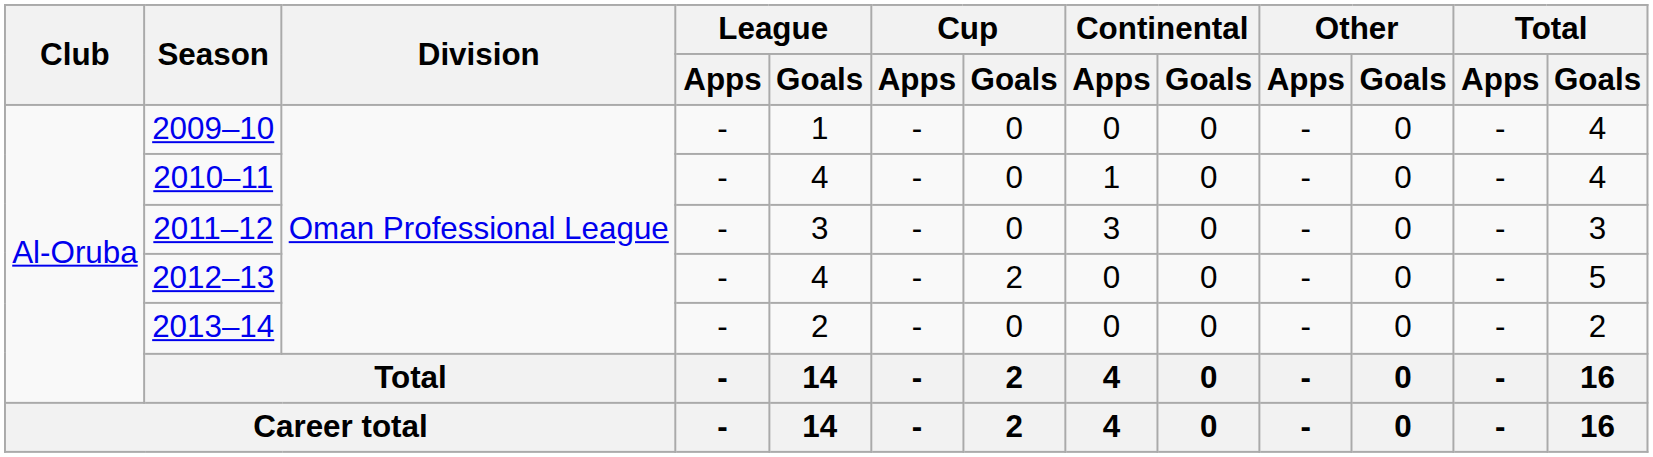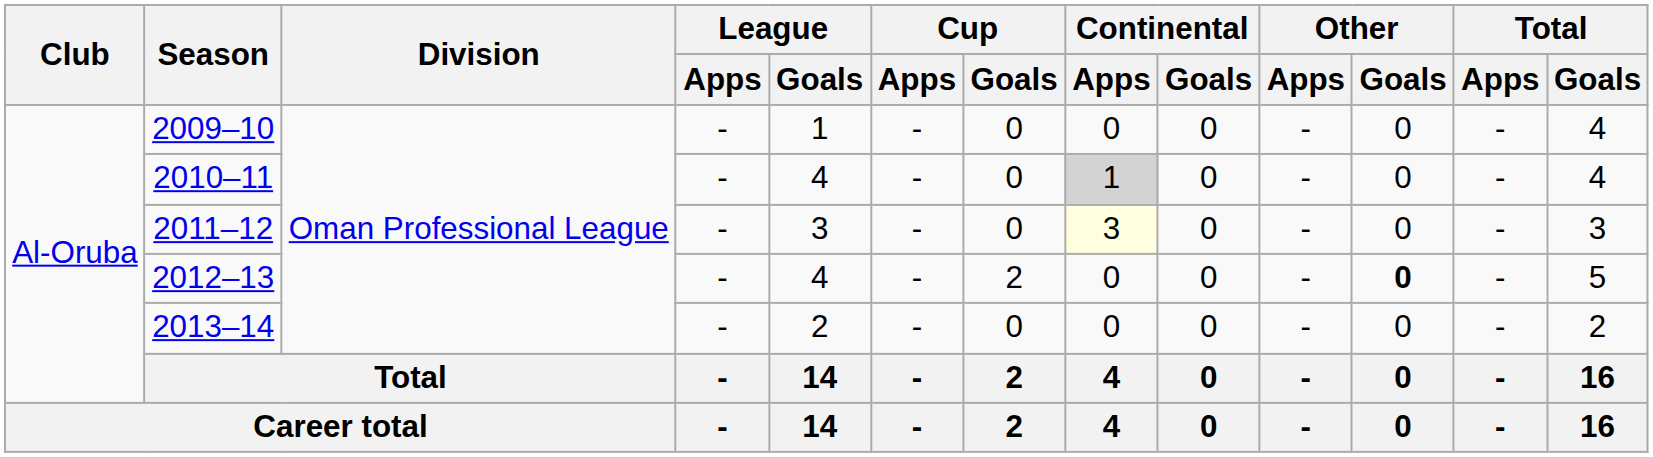(1111, 178) no background -> (1111, 178) lightgrey background
(1111, 228) no background -> (1111, 228) lightyellow background
(1403, 278) normal -> (1403, 278) bold
